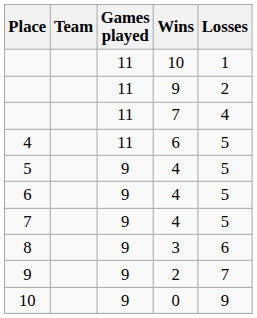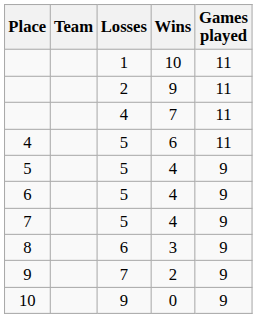columns swapped: (125, 27) <-> (225, 27)
